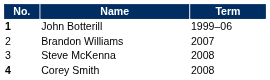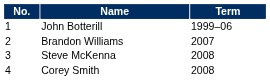(8, 26) bold -> (8, 26) normal
(8, 70) bold -> (8, 70) normal
